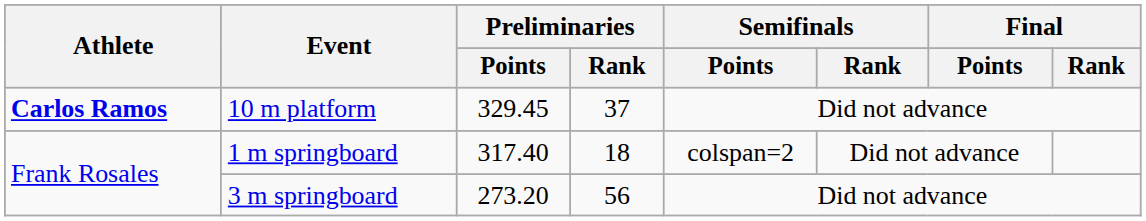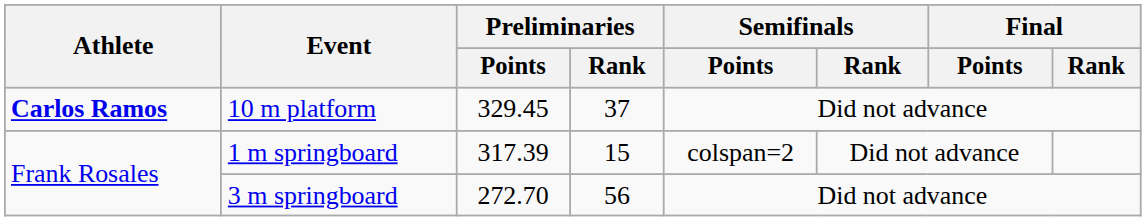(513, 152) 317.40 -> (513, 152) 317.39
(617, 152) 18 -> (617, 152) 15
(513, 194) 273.20 -> (513, 194) 272.70
